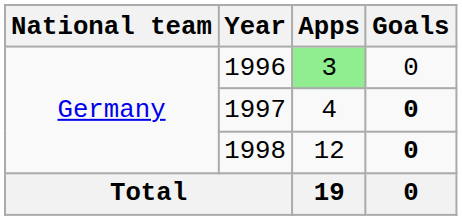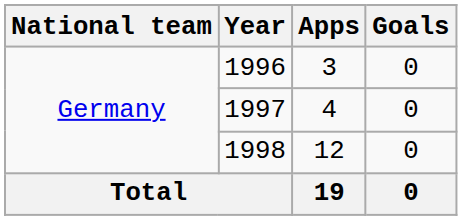(329, 68) lightgreen background -> (329, 68) no background
(411, 110) bold -> (411, 110) normal
(411, 152) bold -> (411, 152) normal
